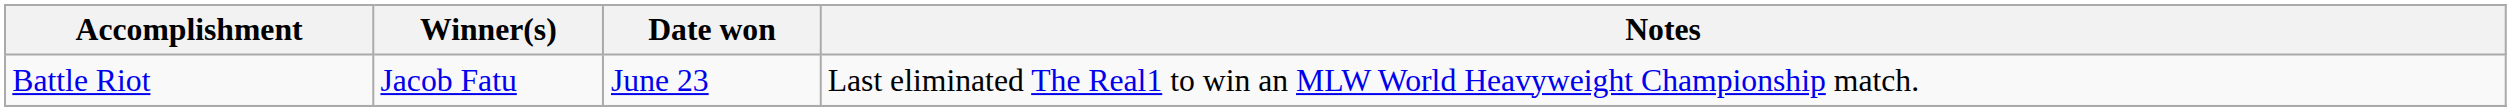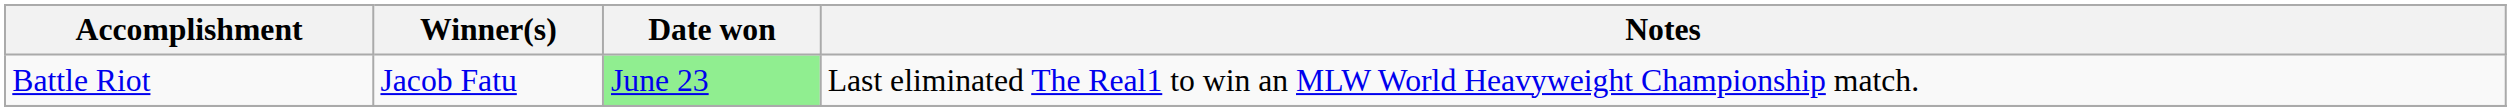(660, 79) no background -> (660, 79) lightgreen background
